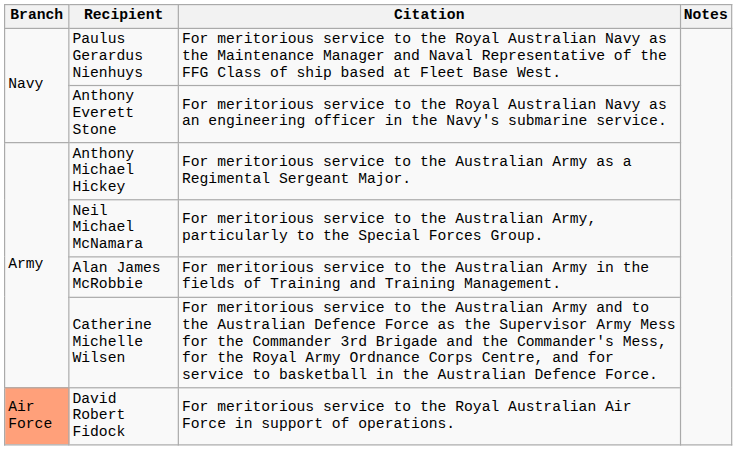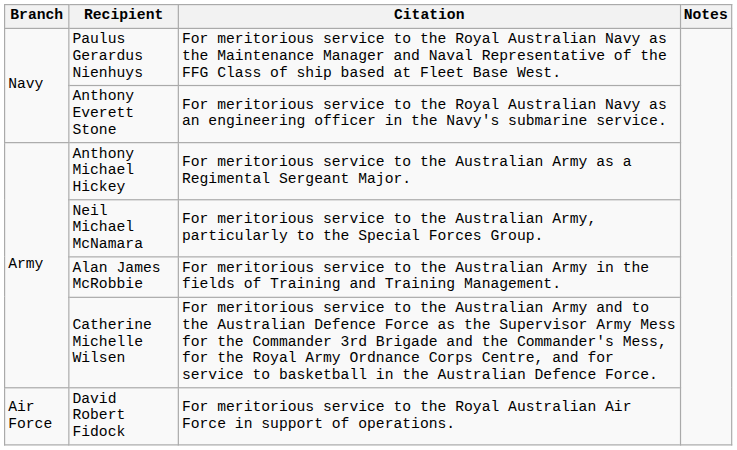(30, 416) lightsalmon background -> (30, 416) no background
